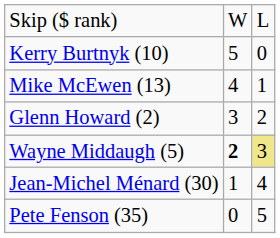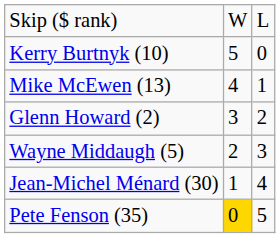(233, 150) bold -> (233, 150) normal
(262, 150) khaki background -> (262, 150) no background
(233, 215) no background -> (233, 215) gold background
